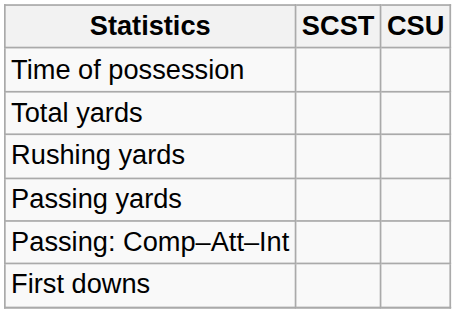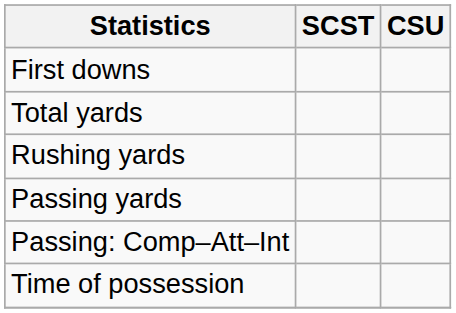rows swapped: (81, 285) <-> (128, 69)
